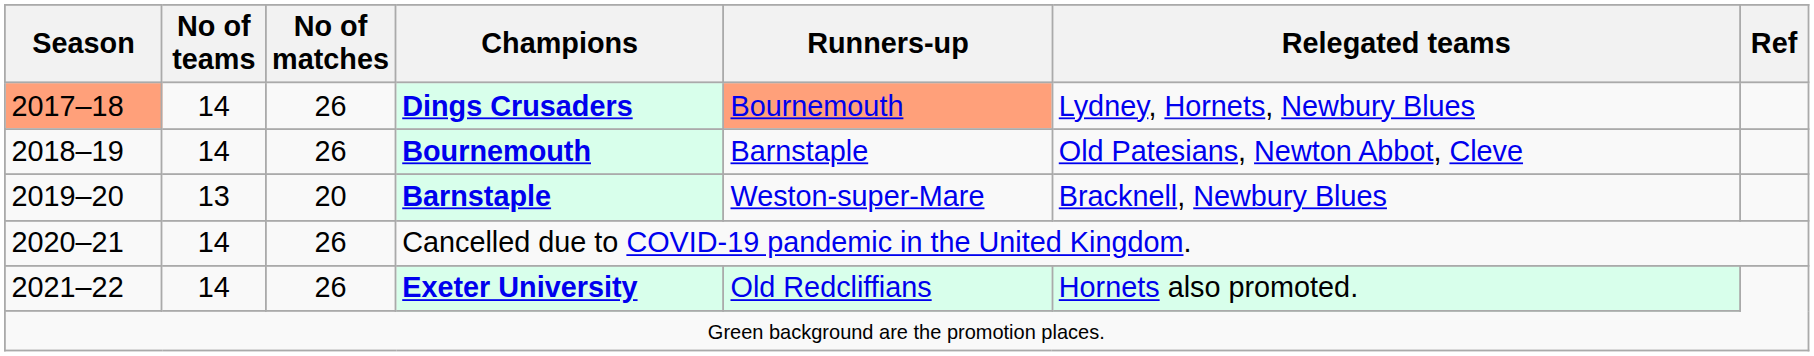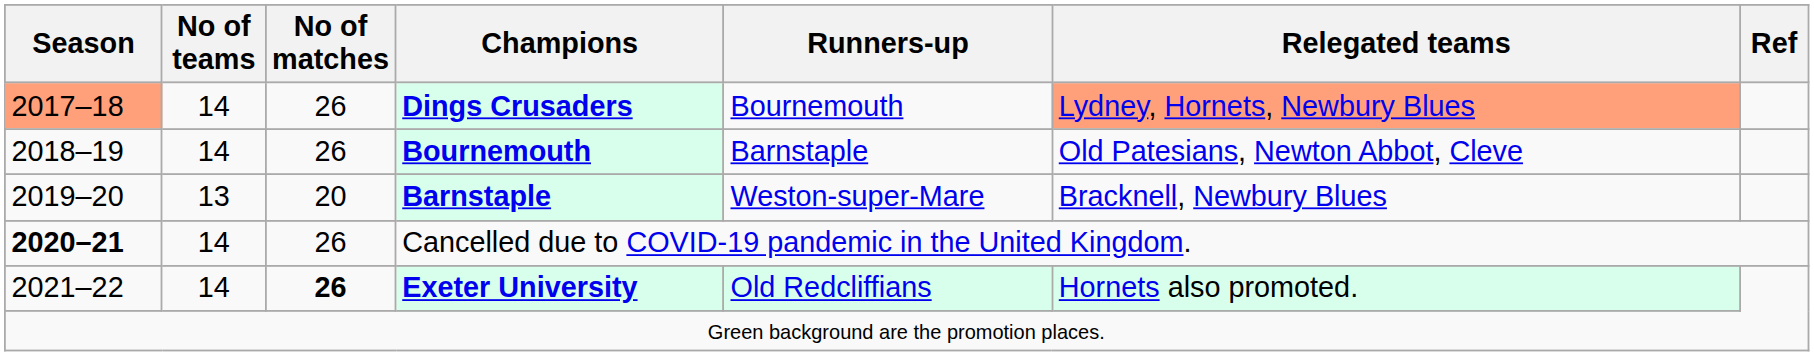(817, 105) lightsalmon background -> (817, 105) no background
(1267, 105) no background -> (1267, 105) lightsalmon background
(68, 242) normal -> (68, 242) bold
(331, 288) normal -> (331, 288) bold
